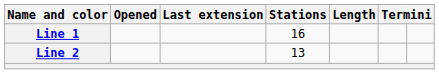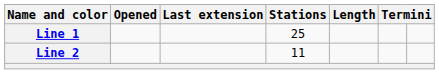(298, 34) 16 -> (298, 34) 25
(298, 53) 13 -> (298, 53) 11
